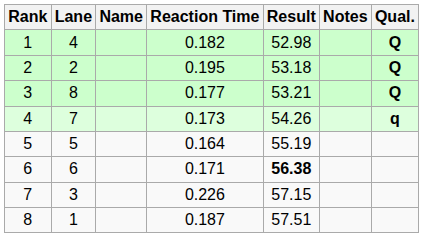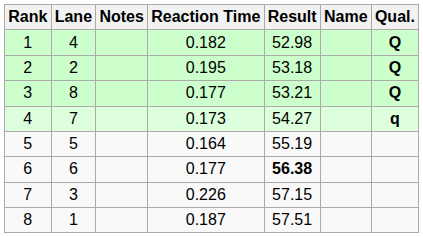columns swapped: (121, 17) <-> (345, 17)
(291, 118) 54.26 -> (292, 118) 54.27
(205, 169) 0.171 -> (206, 169) 0.177
